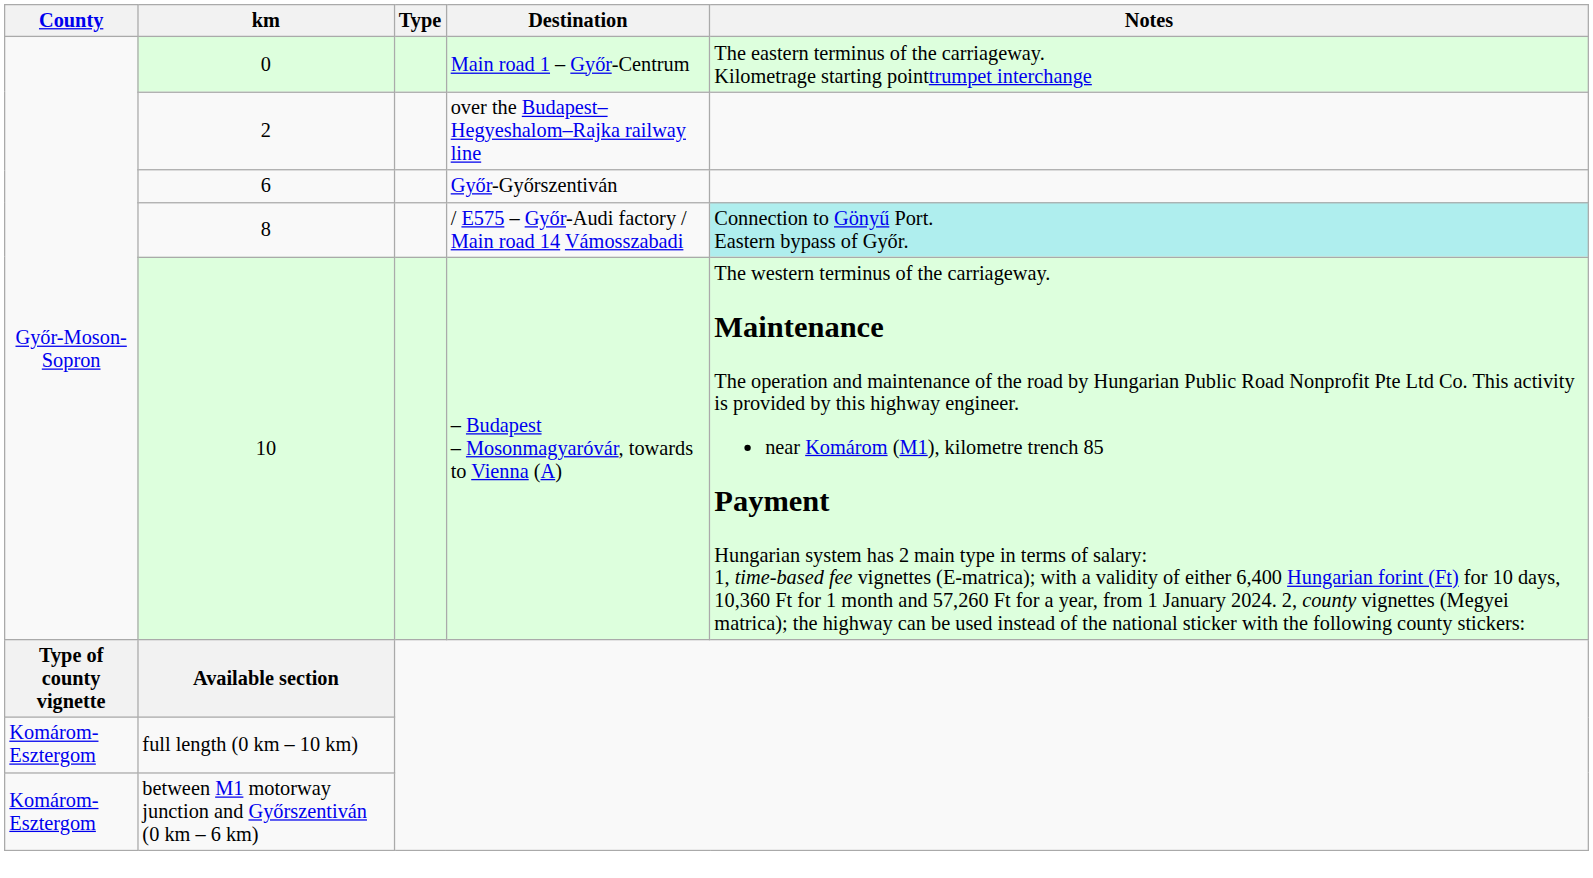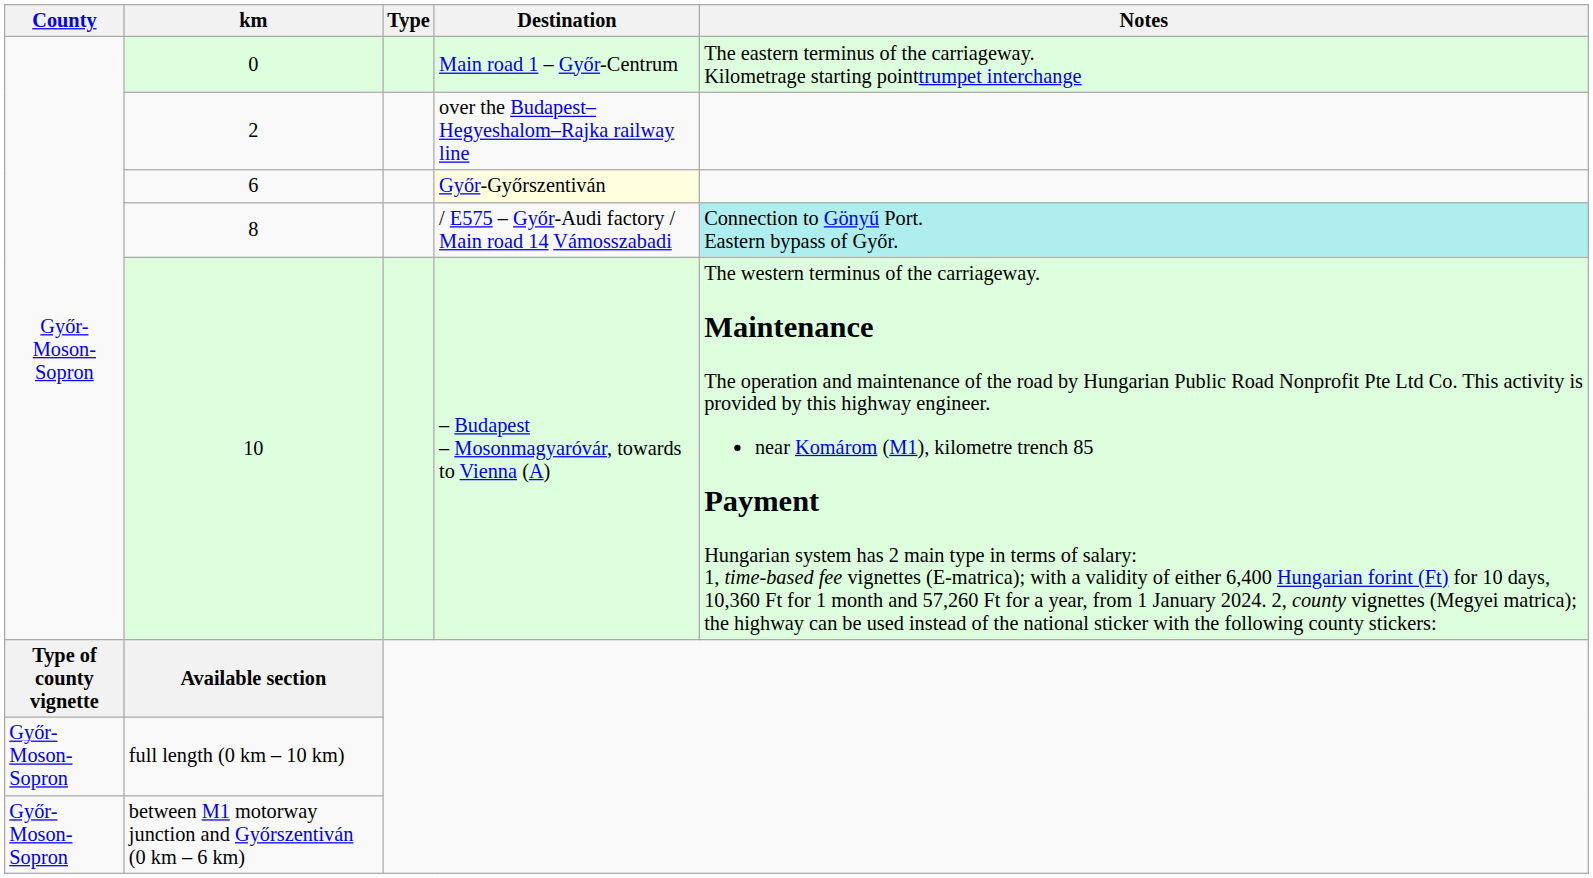(534, 185) no background -> (522, 185) lightyellow background
(54, 744) Komárom-Esztergom -> (41, 756) Győr-Moson-Sopron
(54, 811) Komárom-Esztergom -> (41, 834) Győr-Moson-Sopron
